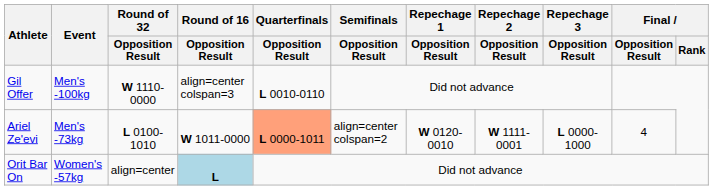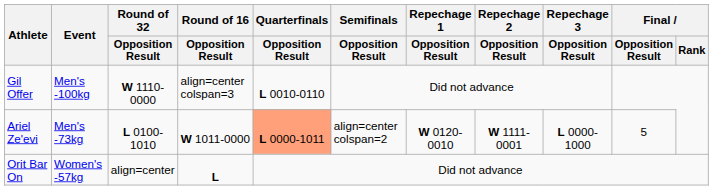(644, 132) 4 -> (644, 132) 5
(215, 177) lightblue background -> (215, 177) no background
